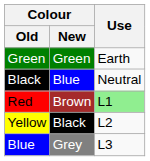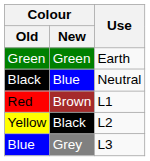(105, 101) lightgreen background -> (105, 101) no background
